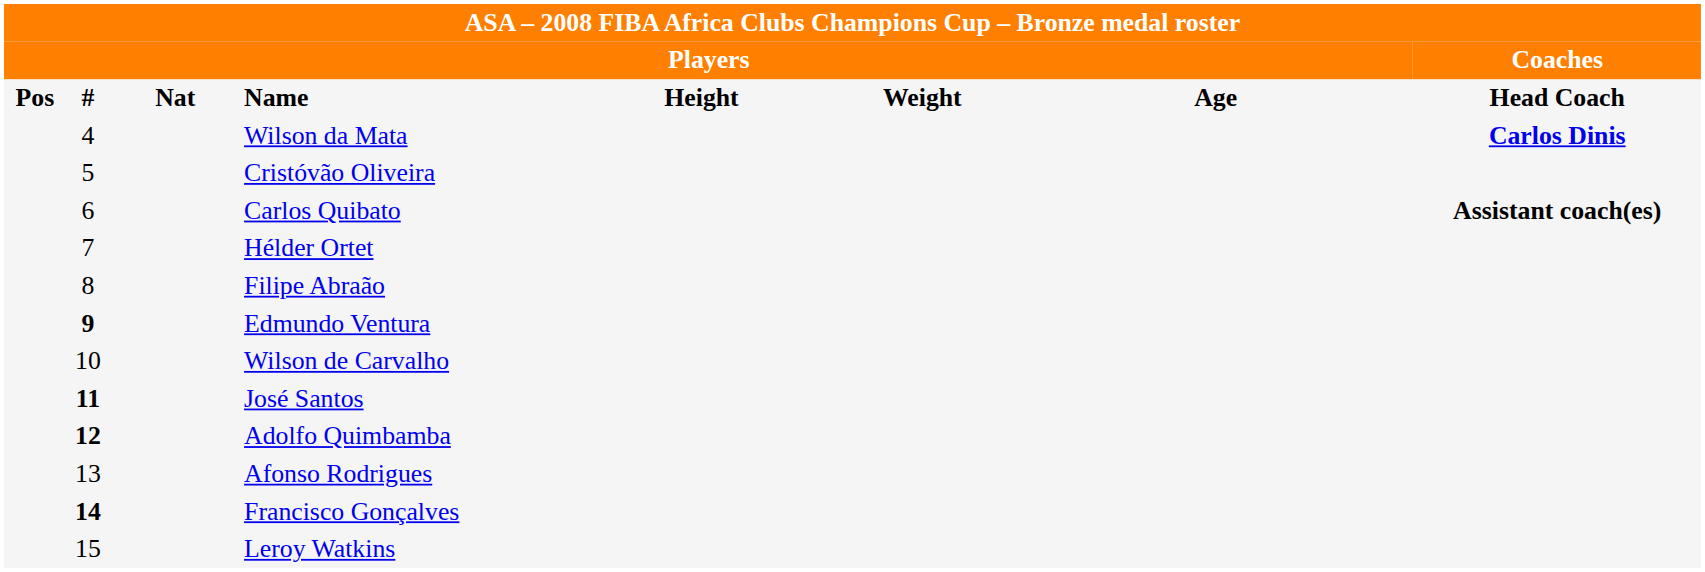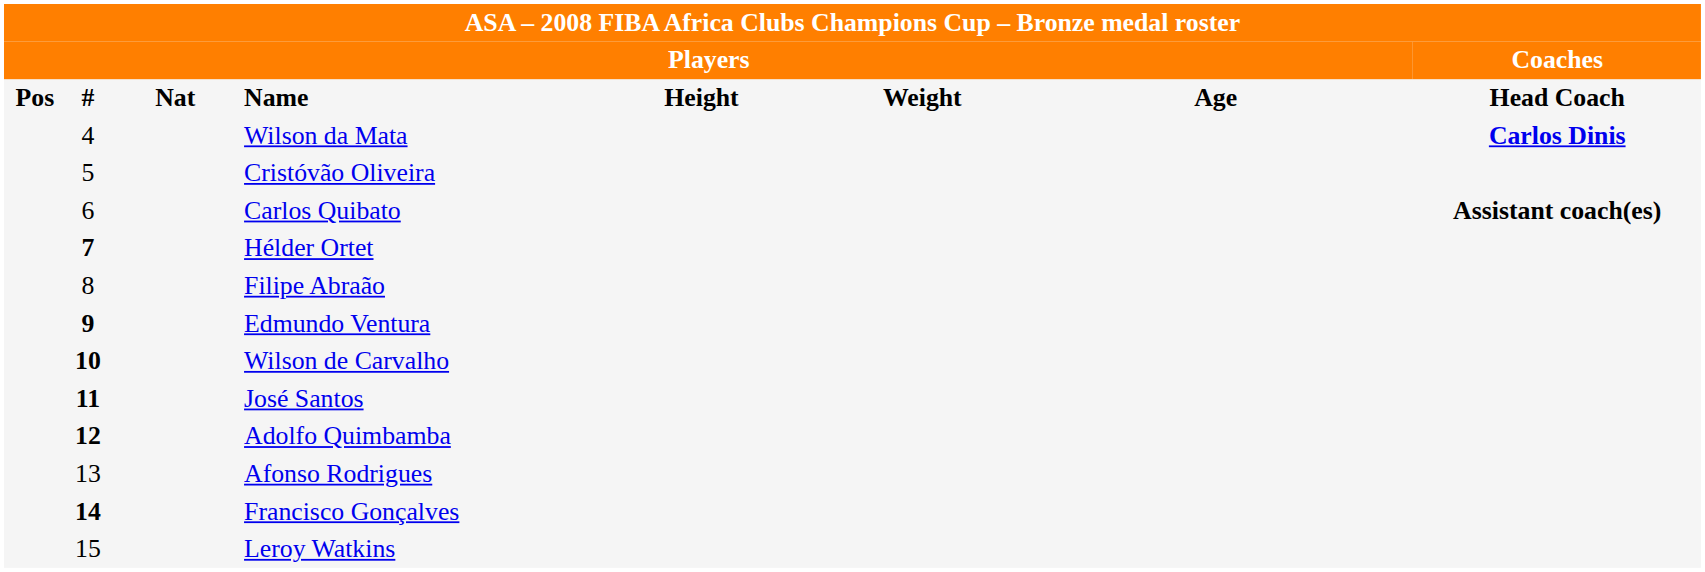(88, 247) normal -> (88, 247) bold
(88, 360) normal -> (88, 360) bold
